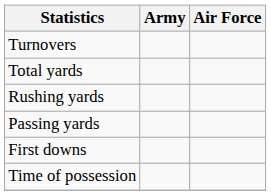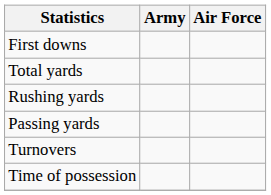rows swapped: (47, 150) <-> (42, 44)
